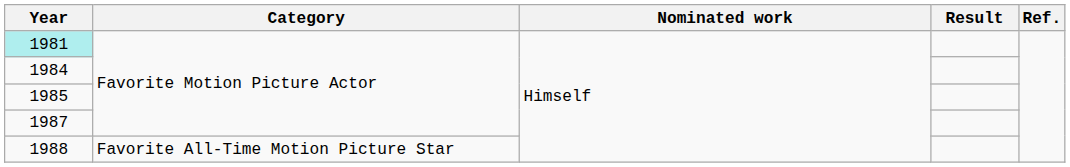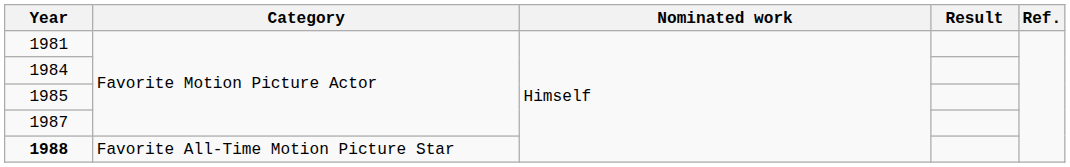(49, 44) paleturquoise background -> (49, 44) no background
(49, 149) normal -> (49, 149) bold
